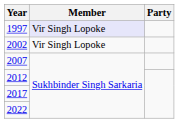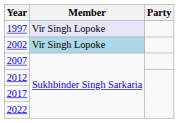(69, 45) no background -> (69, 45) lightblue background
